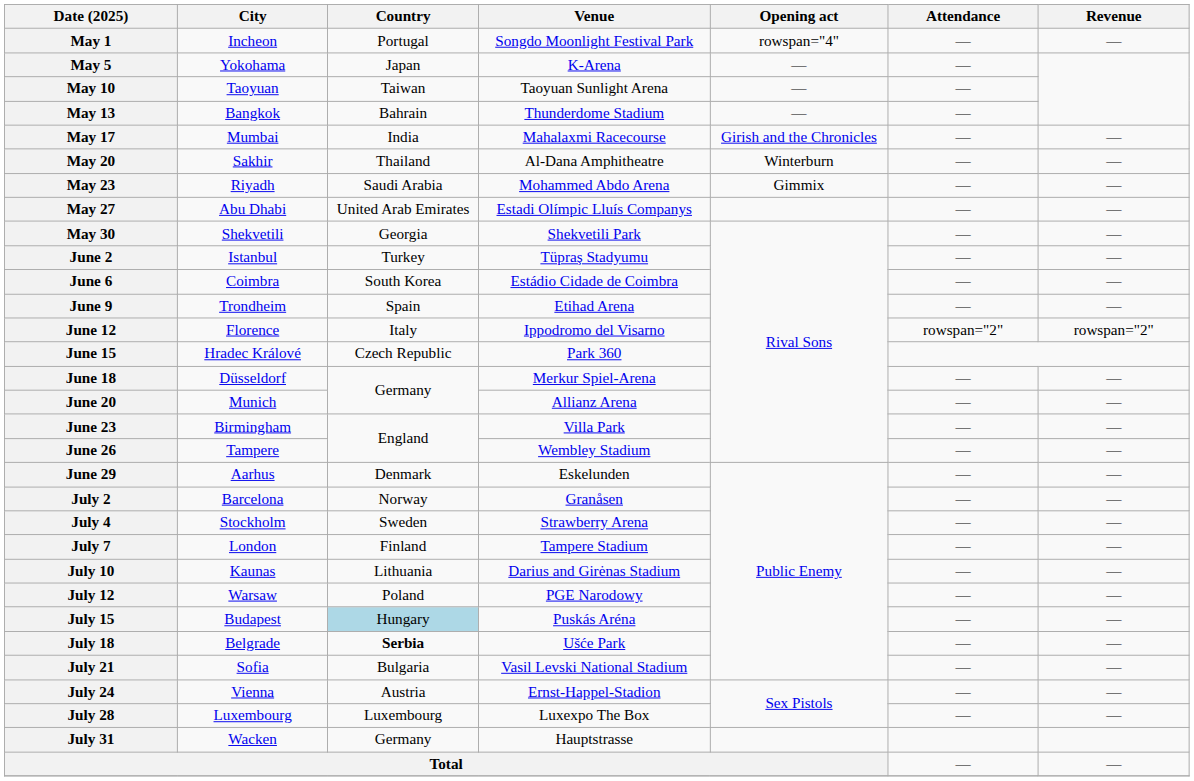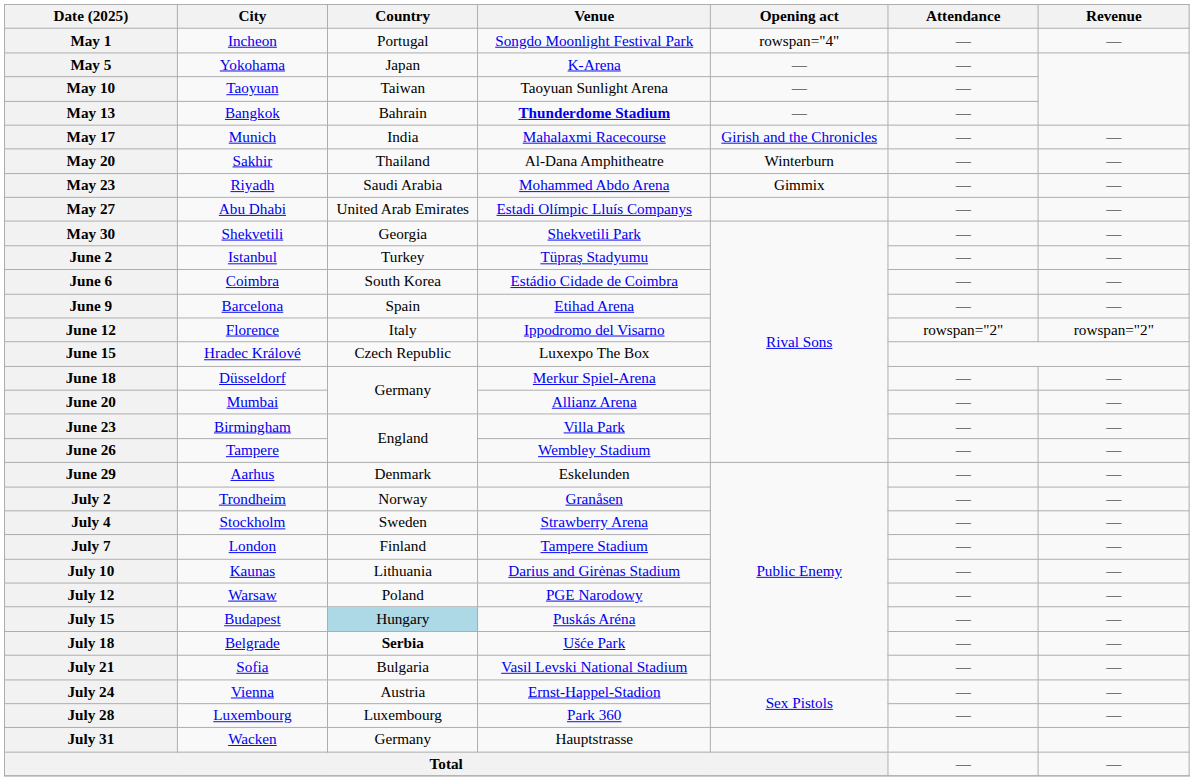(594, 112) normal -> (594, 112) bold
(253, 137) Mumbai -> (252, 137) Munich
(253, 305) Trondheim -> (252, 305) Barcelona
(594, 354) Park 360 -> (594, 354) Luxexpo The Box
(253, 402) Munich -> (252, 402) Mumbai
(253, 498) Barcelona -> (252, 498) Trondheim
(594, 715) Luxexpo The Box -> (594, 715) Park 360
